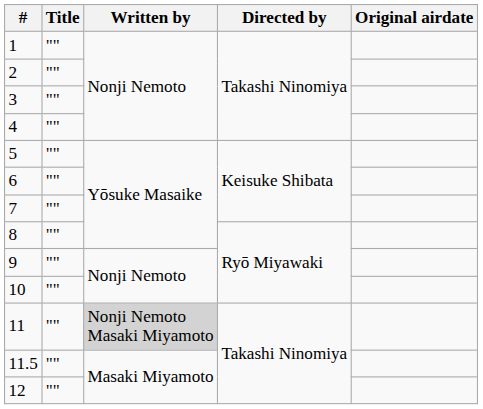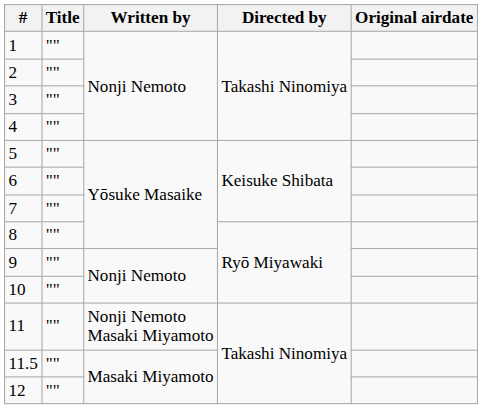(151, 326) lightgrey background -> (151, 326) no background
